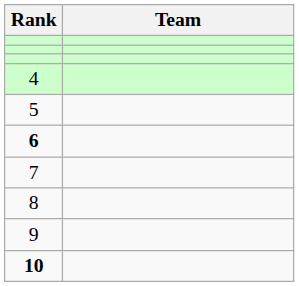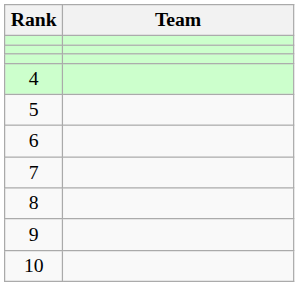(34, 140) bold -> (34, 140) normal
(34, 265) bold -> (34, 265) normal
